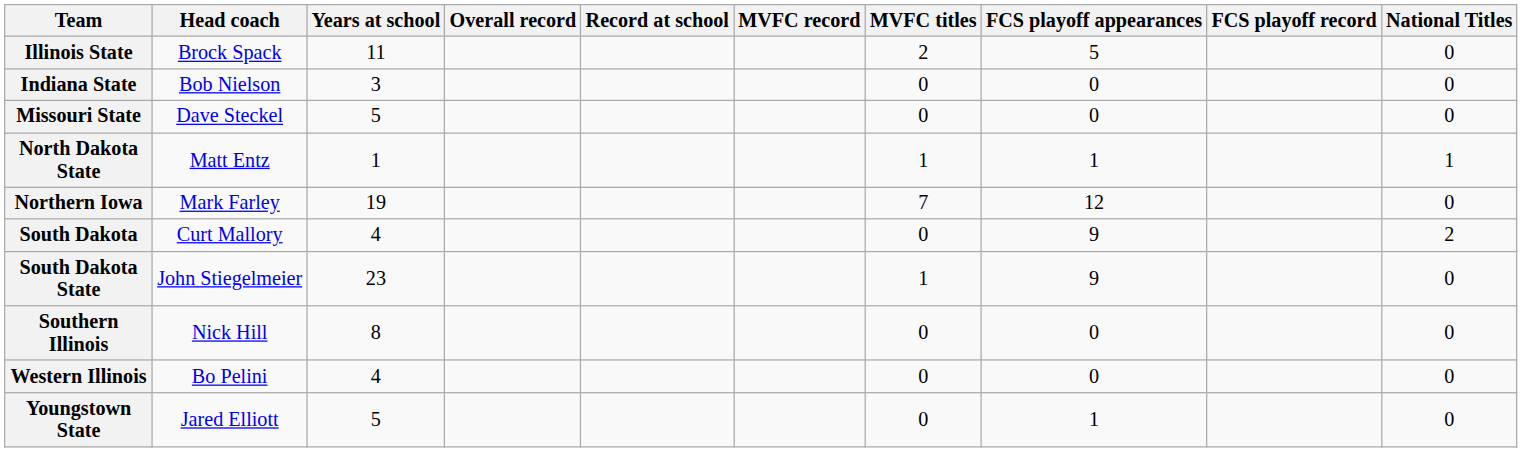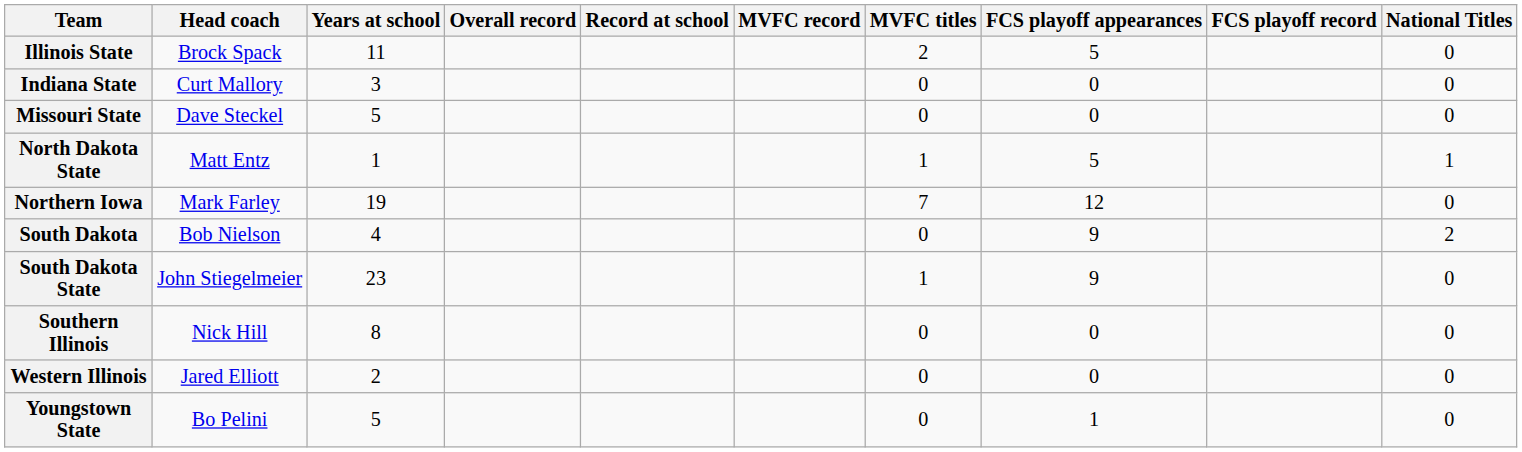(230, 84) Bob Nielson -> (230, 84) Curt Mallory
(1094, 159) 1 -> (1094, 159) 5
(230, 235) Curt Mallory -> (230, 235) Bob Nielson
(230, 376) Bo Pelini -> (230, 376) Jared Elliott
(376, 376) 4 -> (376, 376) 2
(230, 419) Jared Elliott -> (230, 419) Bo Pelini
